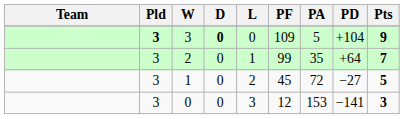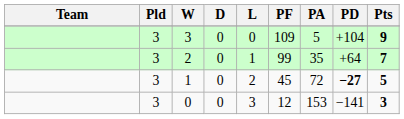(156, 37) bold -> (156, 37) normal
(220, 37) bold -> (220, 37) normal
(350, 80) normal -> (350, 80) bold
